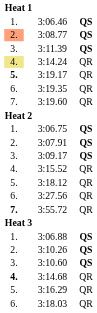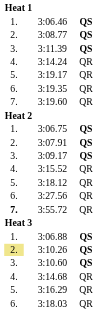(14, 35) lightsalmon background -> (14, 35) no background
(14, 62) khaki background -> (14, 62) no background
(14, 75) bold -> (14, 75) normal
(14, 250) no background -> (14, 250) khaki background
(14, 276) bold -> (14, 276) normal
